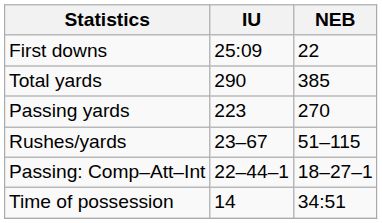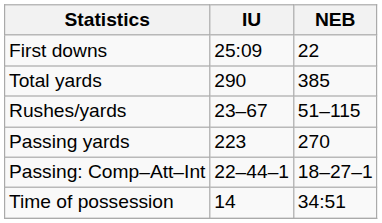rows swapped: (68, 141) <-> (69, 111)
